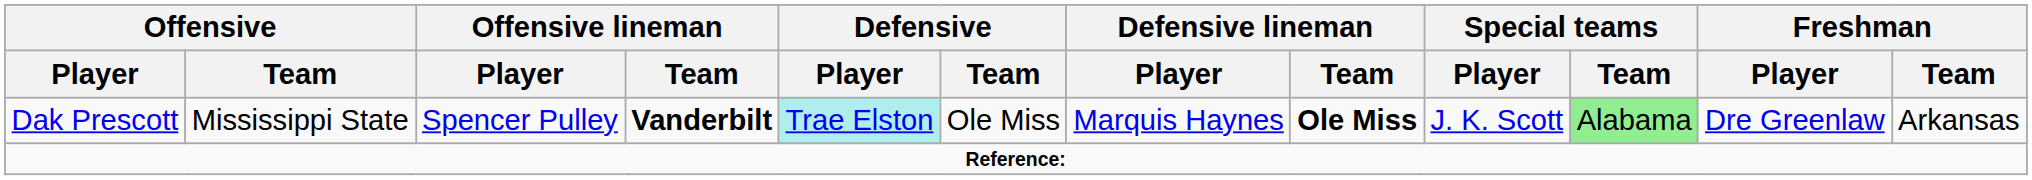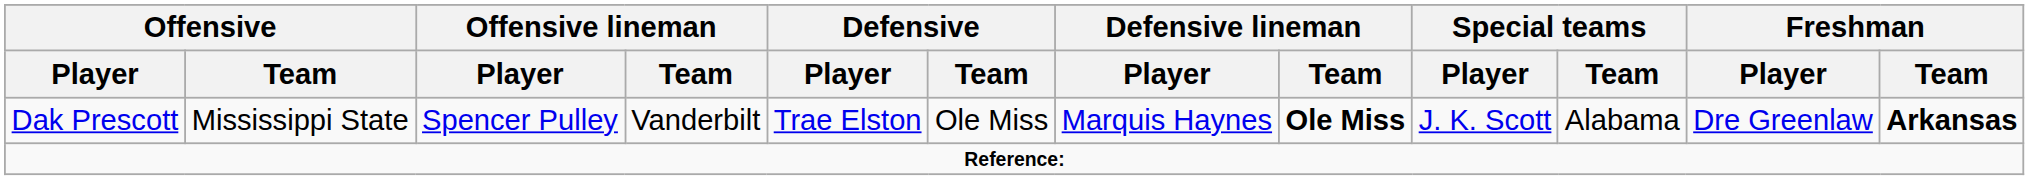(702, 119) bold -> (696, 119) normal
(859, 119) paleturquoise background -> (848, 119) no background
(1634, 119) lightgreen background -> (1622, 119) no background
(1959, 119) normal -> (1952, 119) bold
